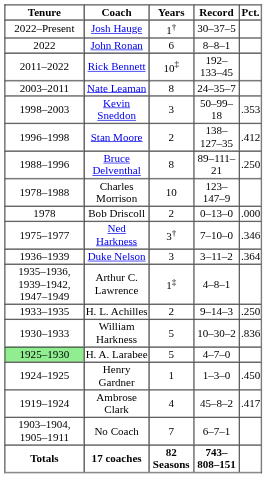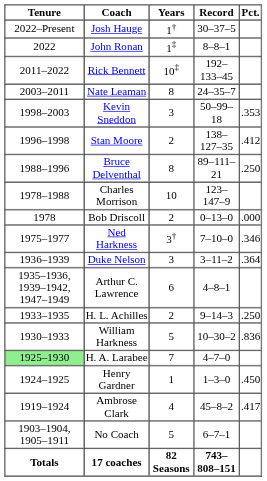(171, 45) 6 -> (171, 47) 1‡
(171, 284) 1‡ -> (171, 287) 6
(171, 354) 5 -> (171, 357) 7
(171, 431) 7 -> (171, 434) 5
